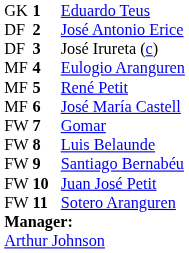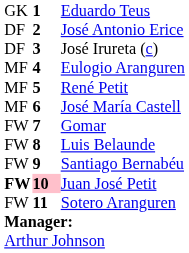(16, 183) normal -> (17, 183) bold
(41, 183) no background -> (41, 183) pink background
